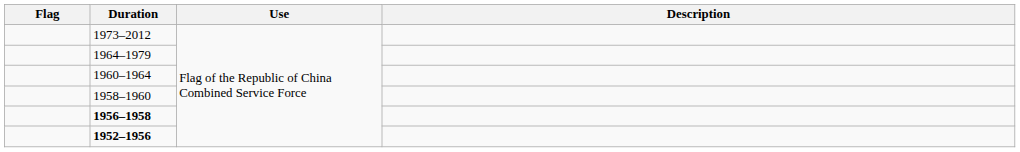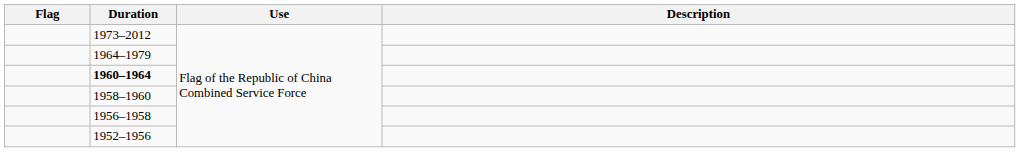(122, 75) normal -> (122, 75) bold
(122, 116) bold -> (122, 116) normal
(122, 136) bold -> (122, 136) normal
